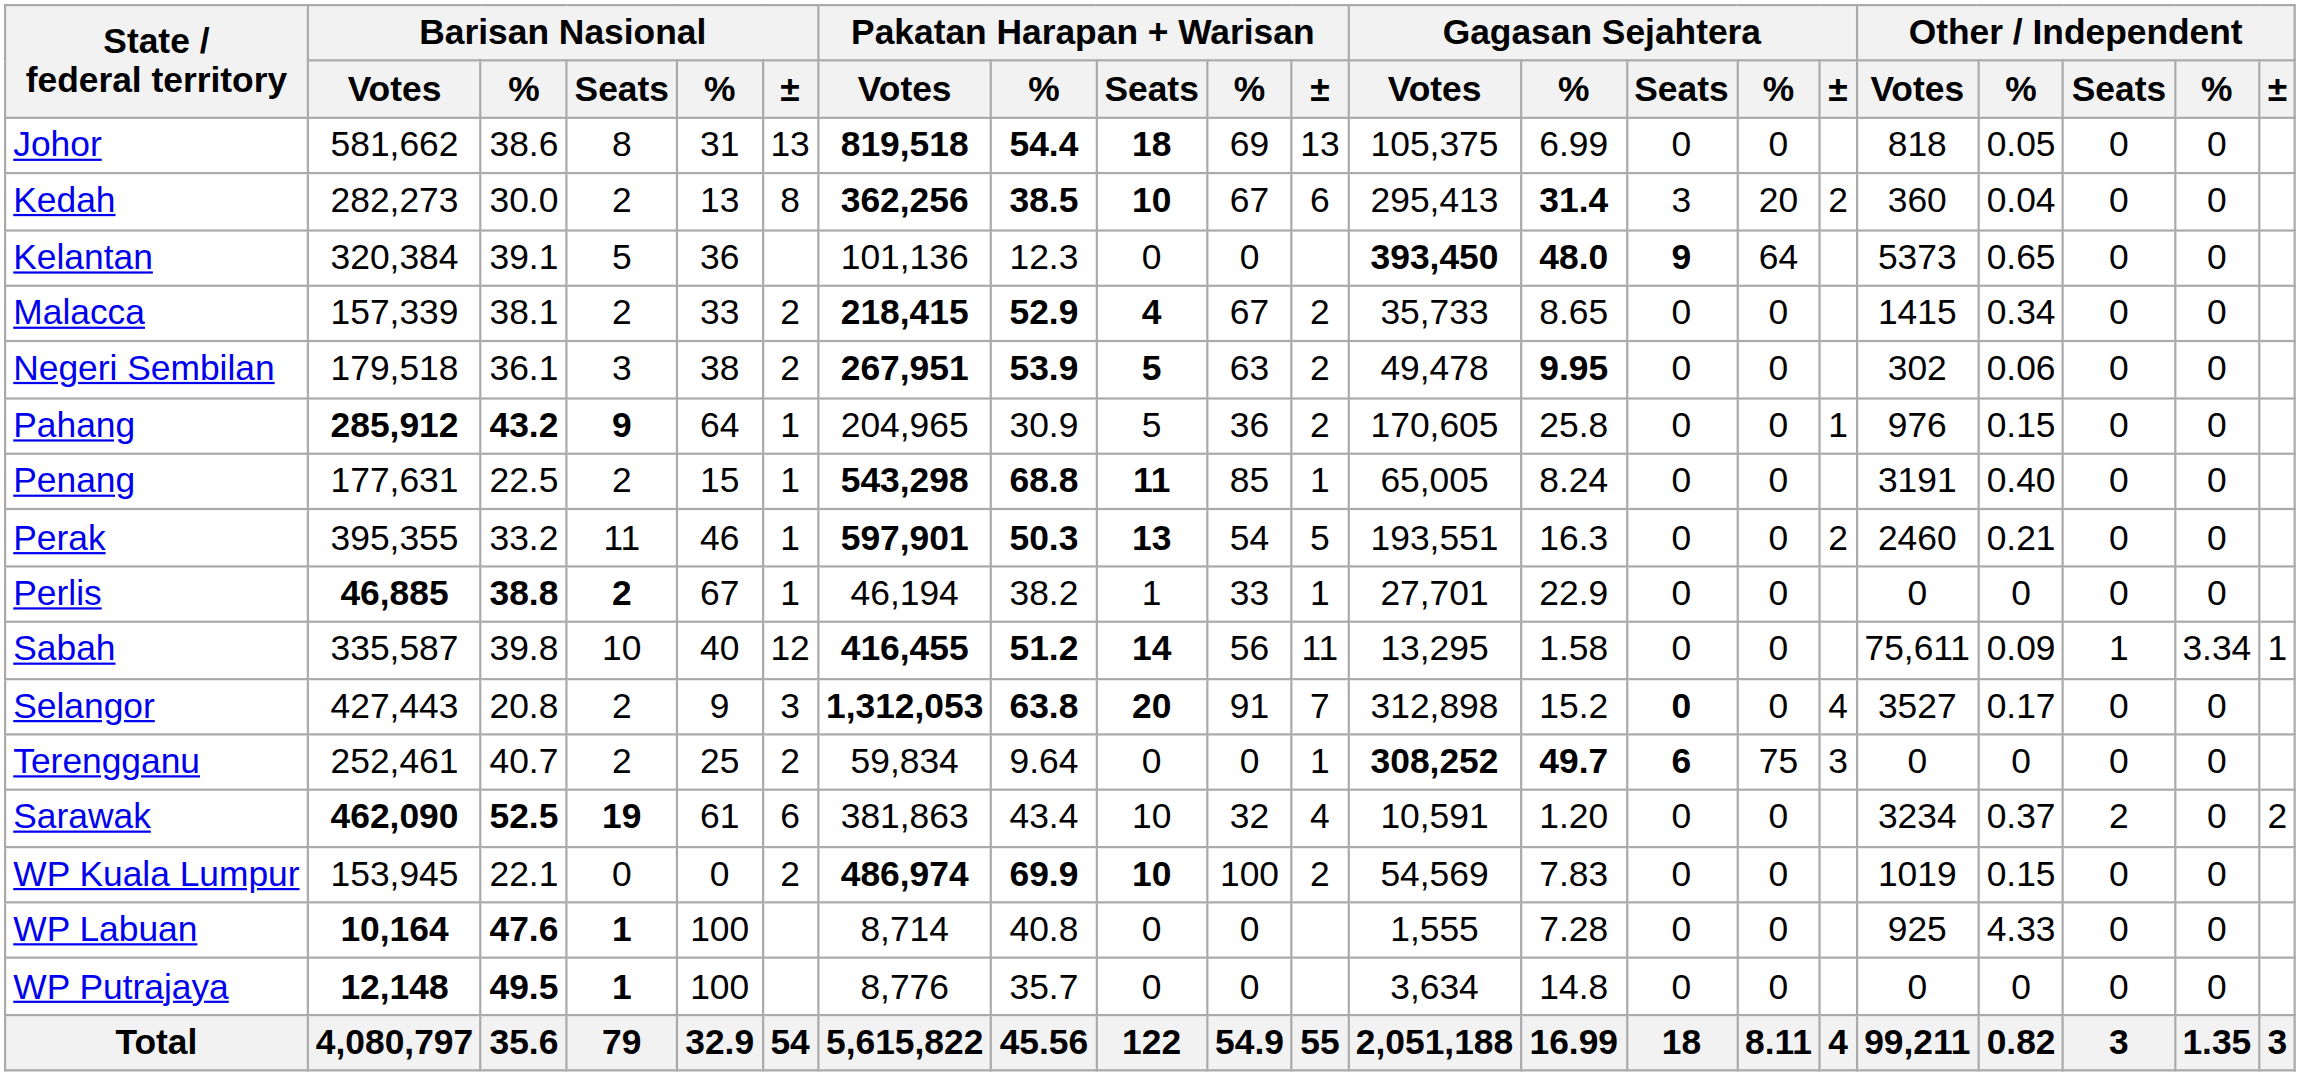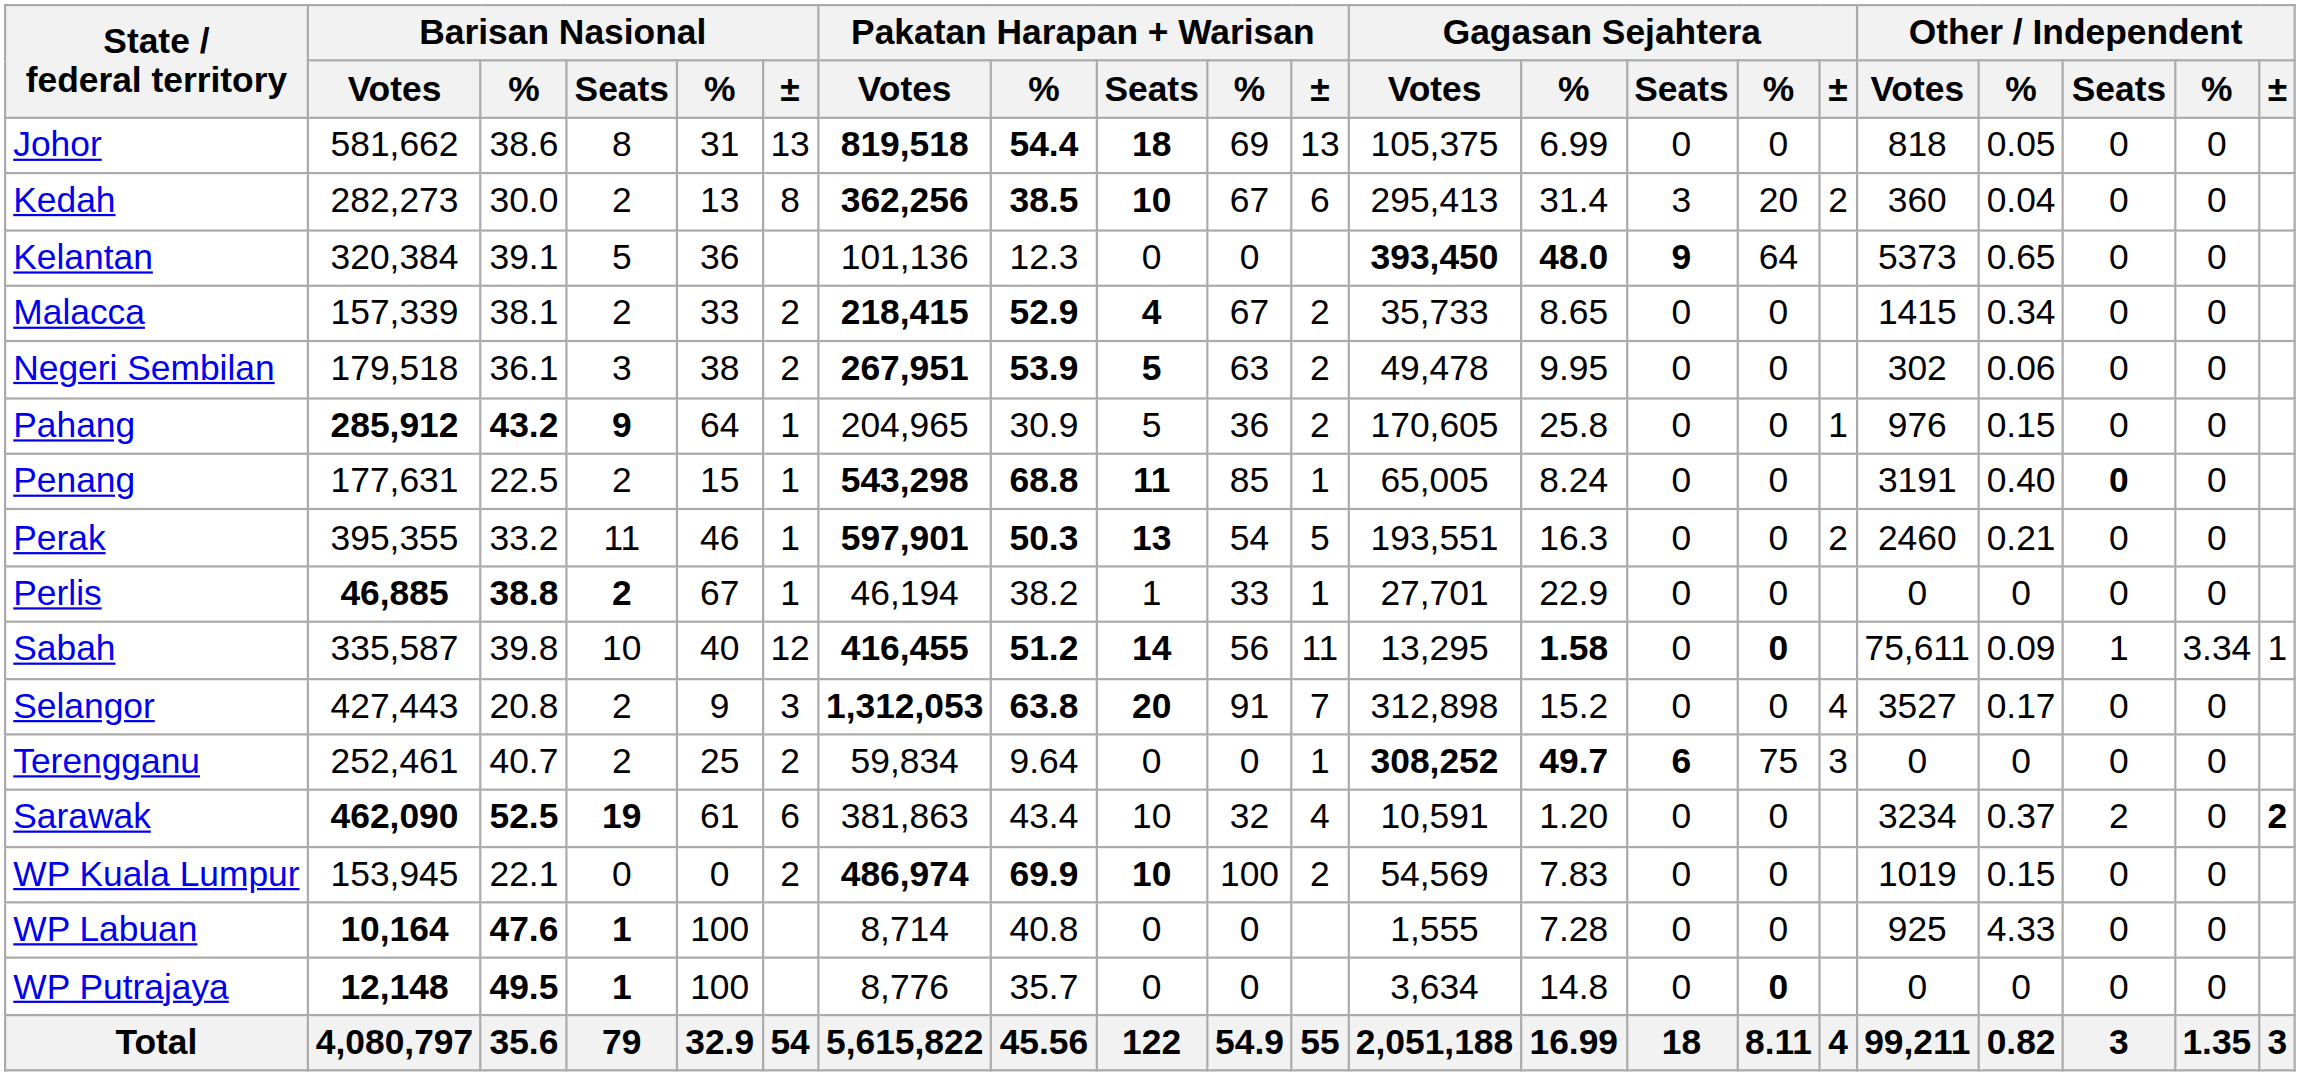(1574, 200) bold -> (1574, 200) normal
(1574, 369) bold -> (1574, 369) normal
(2119, 481) normal -> (2119, 481) bold
(1574, 649) normal -> (1574, 649) bold
(1778, 649) normal -> (1778, 649) bold
(1681, 705) bold -> (1681, 705) normal
(2277, 817) normal -> (2277, 817) bold
(1778, 985) normal -> (1778, 985) bold
